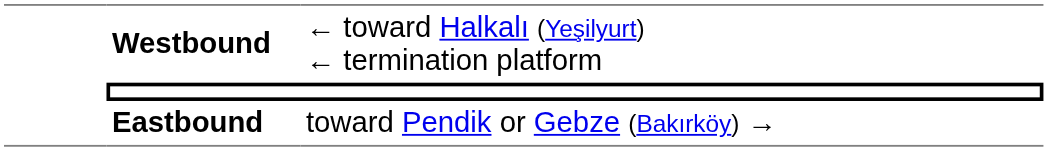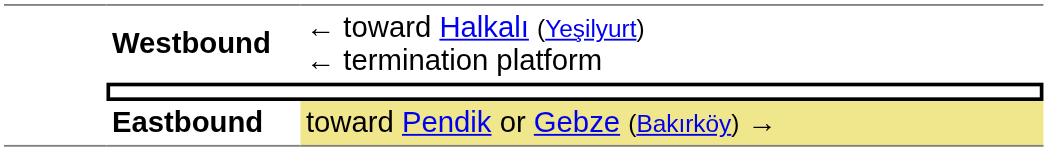(541, 122) no background -> (541, 122) khaki background
